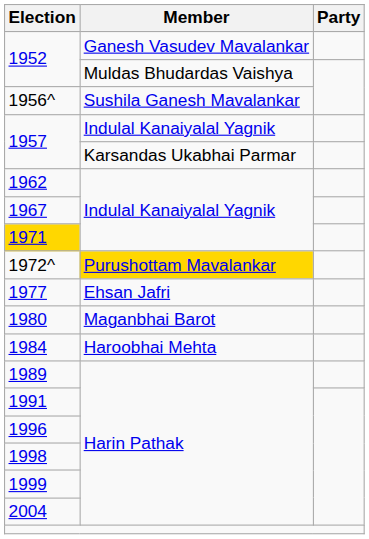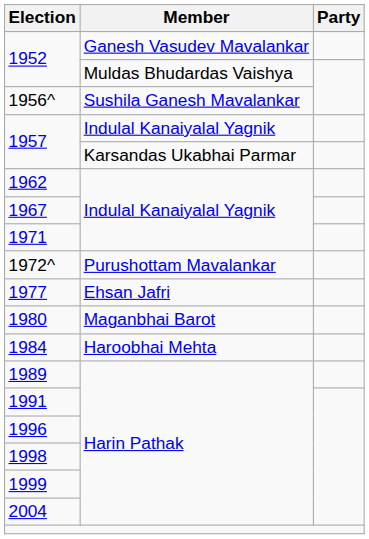(28, 237) gold background -> (28, 237) no background
(180, 264) gold background -> (180, 264) no background
